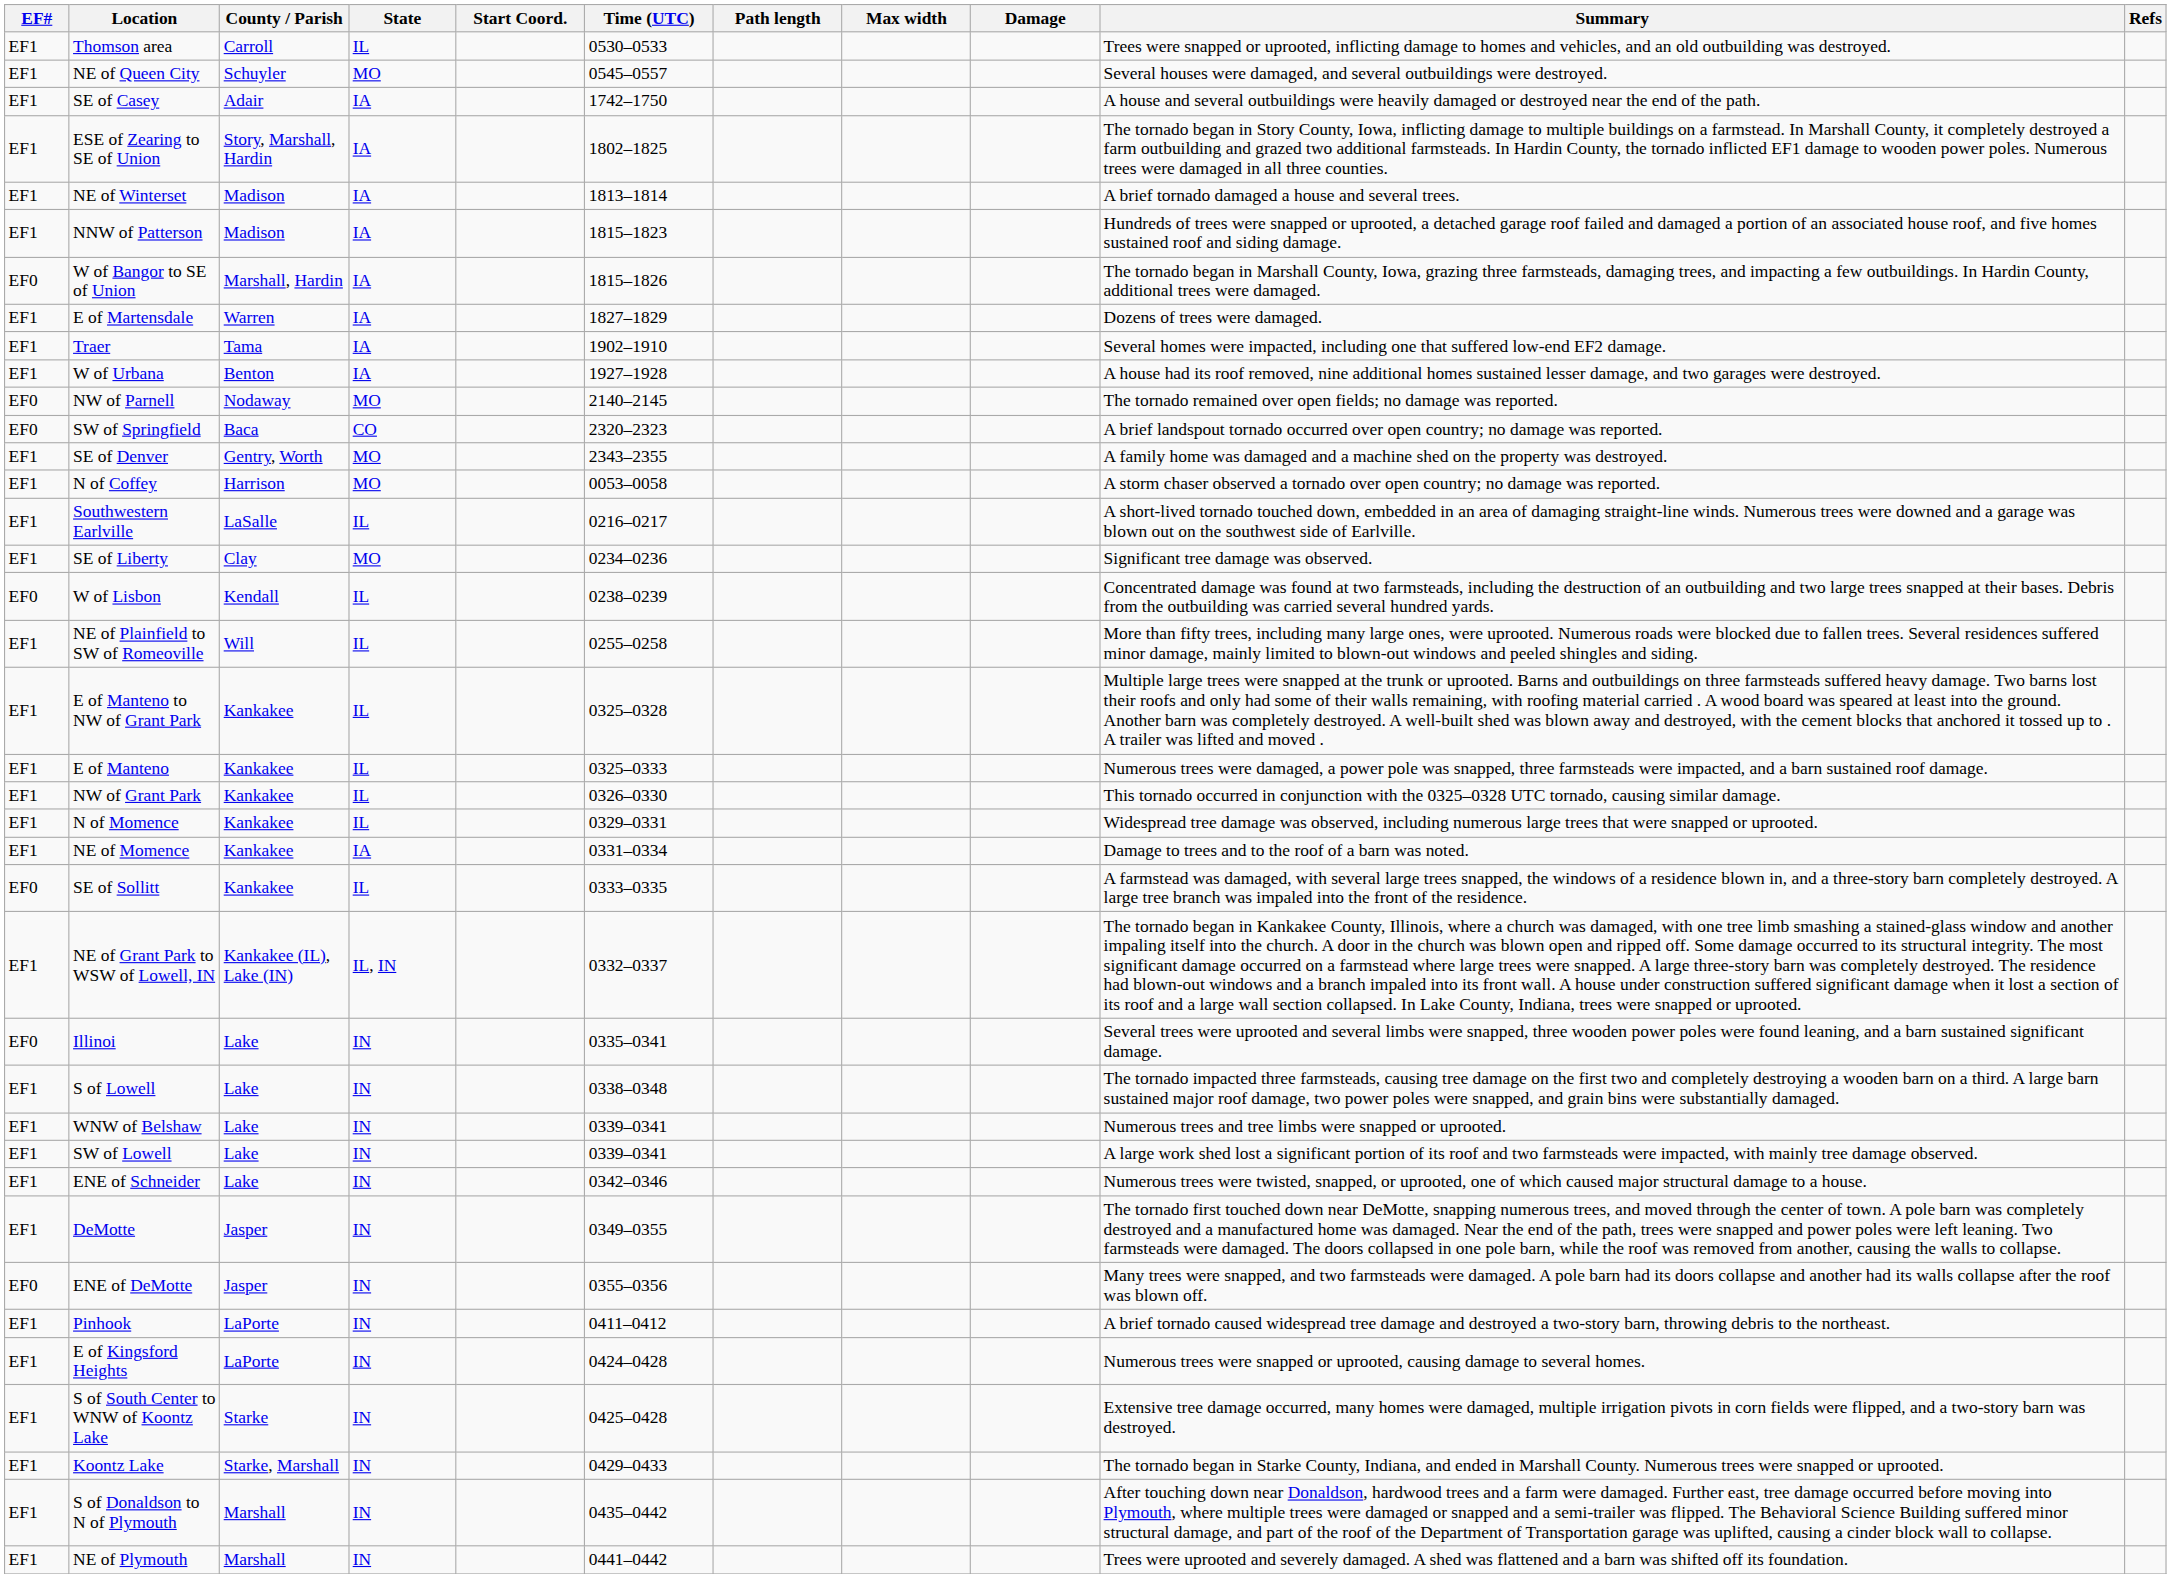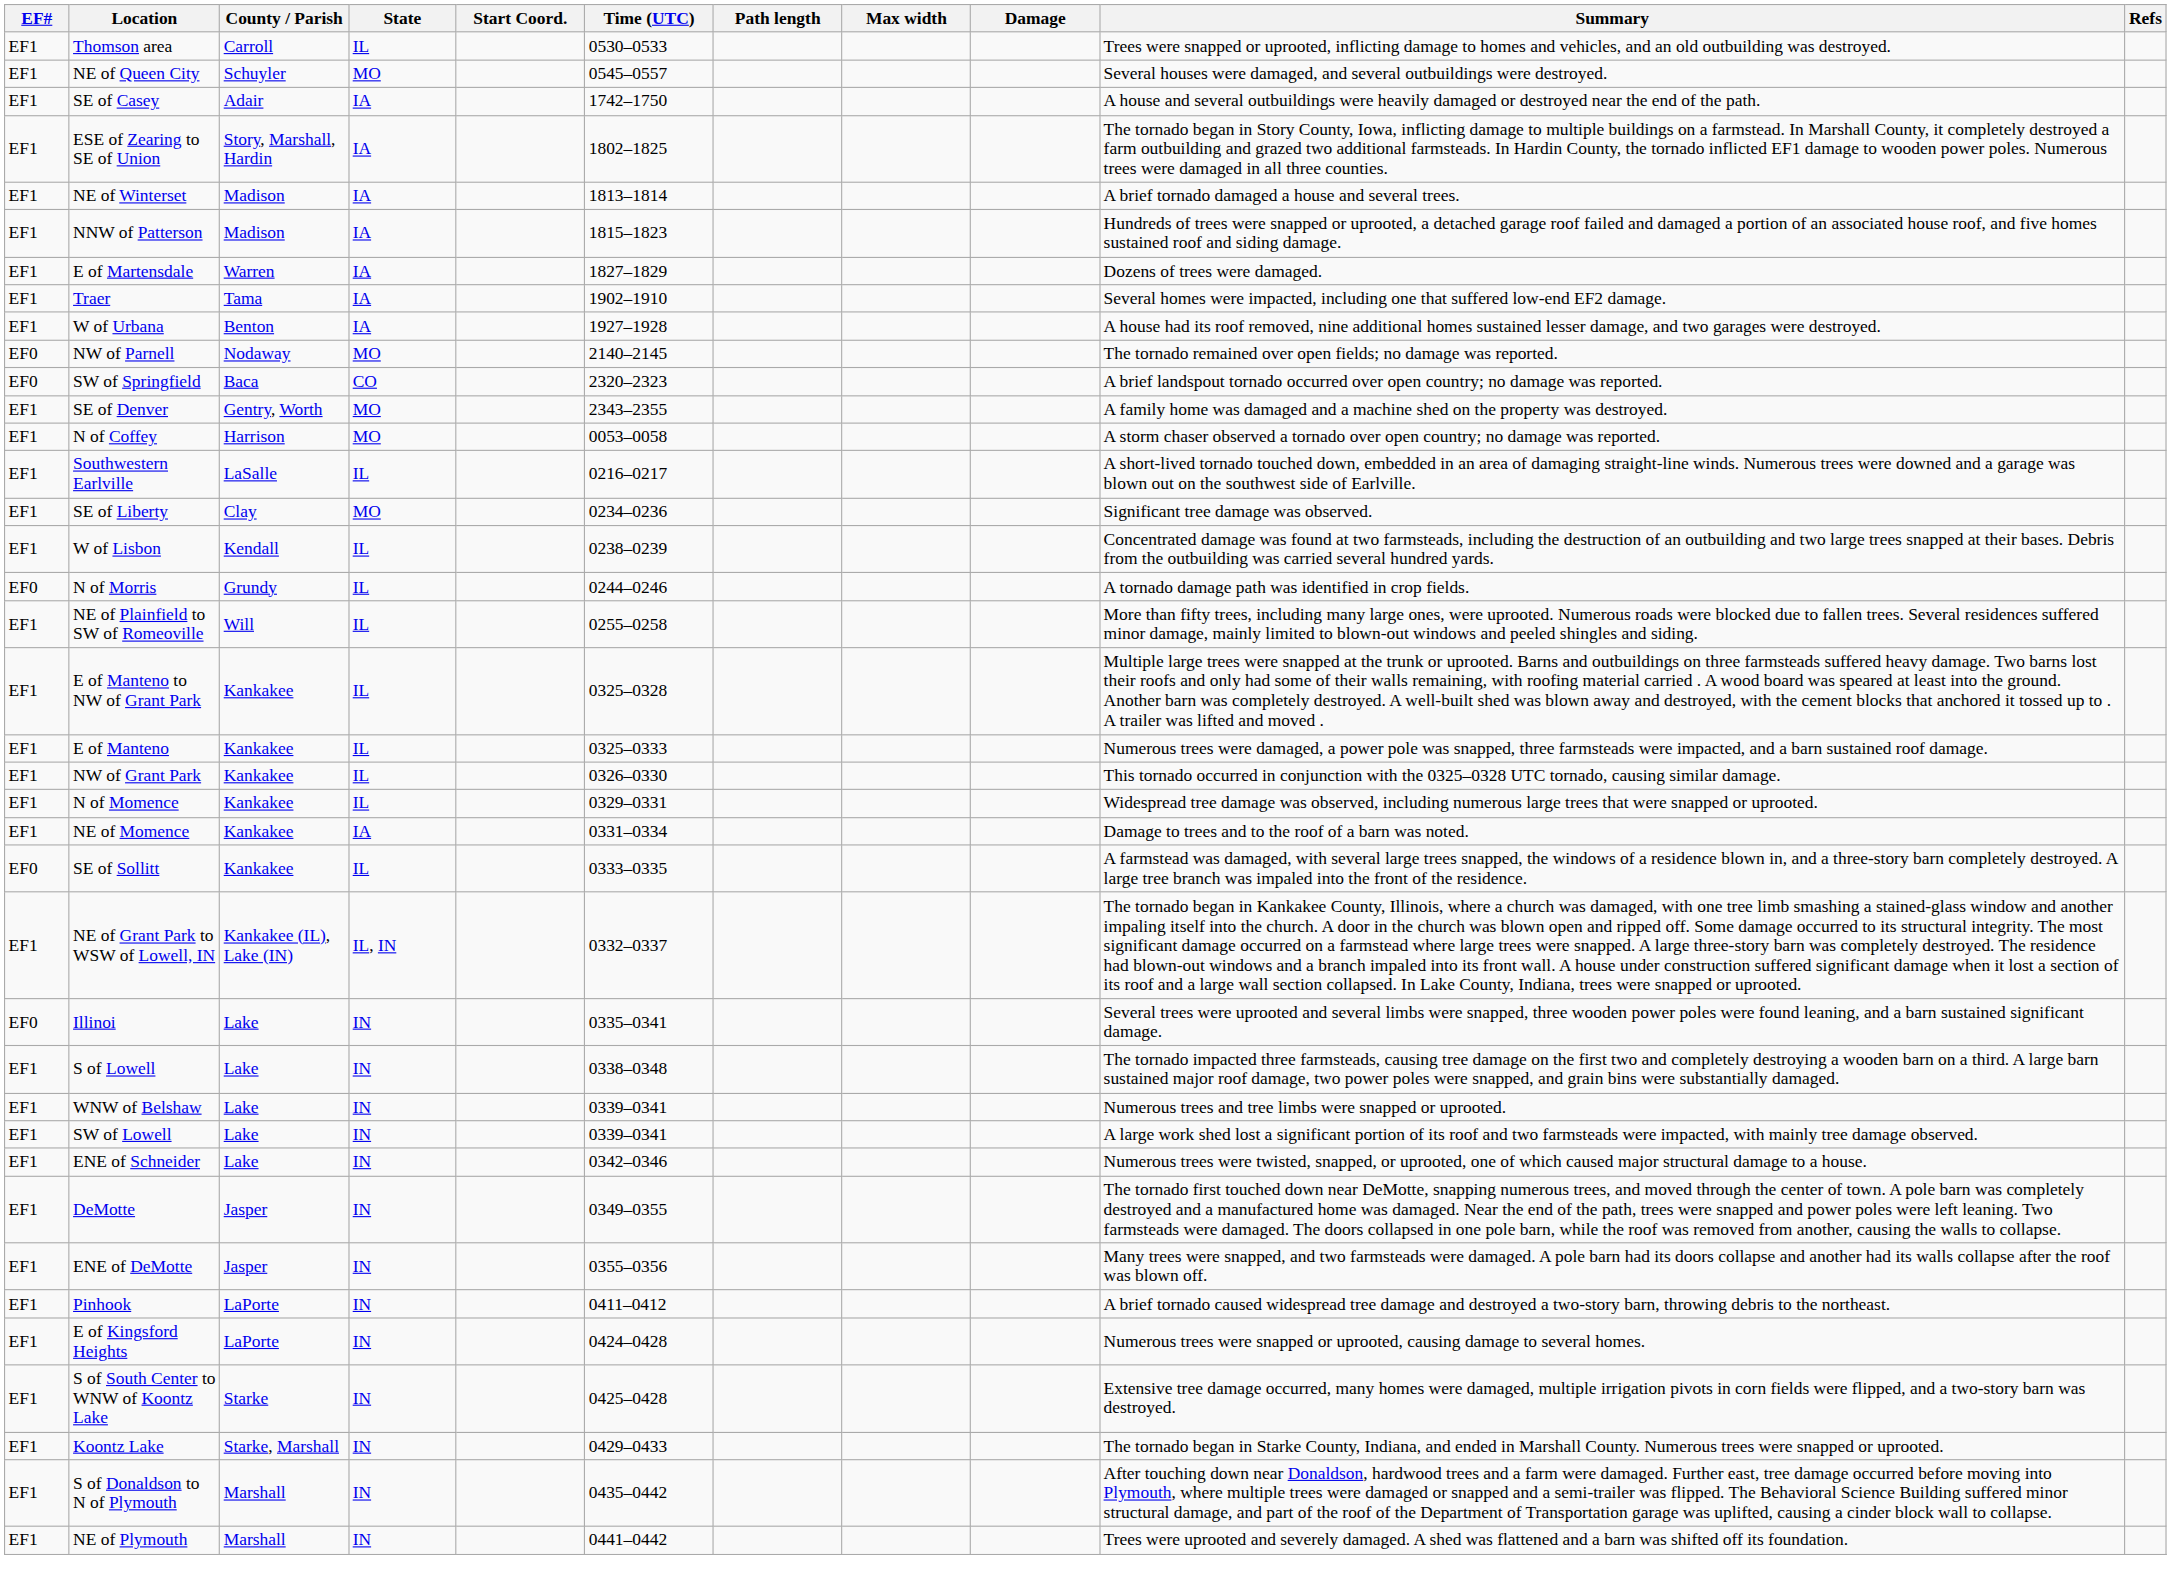- row: (140, 280)
(23, 596) EF0 -> (23, 549) EF1
+ row: (115, 586)
(23, 1285) EF0 -> (23, 1266) EF1
